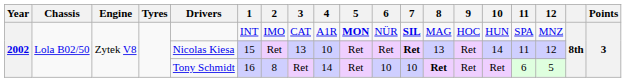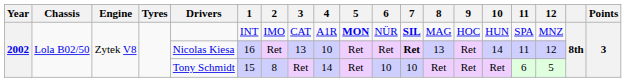(249, 49) 15 -> (249, 49) 16
(249, 67) 16 -> (249, 67) 15
(439, 67) bold -> (439, 67) normal
